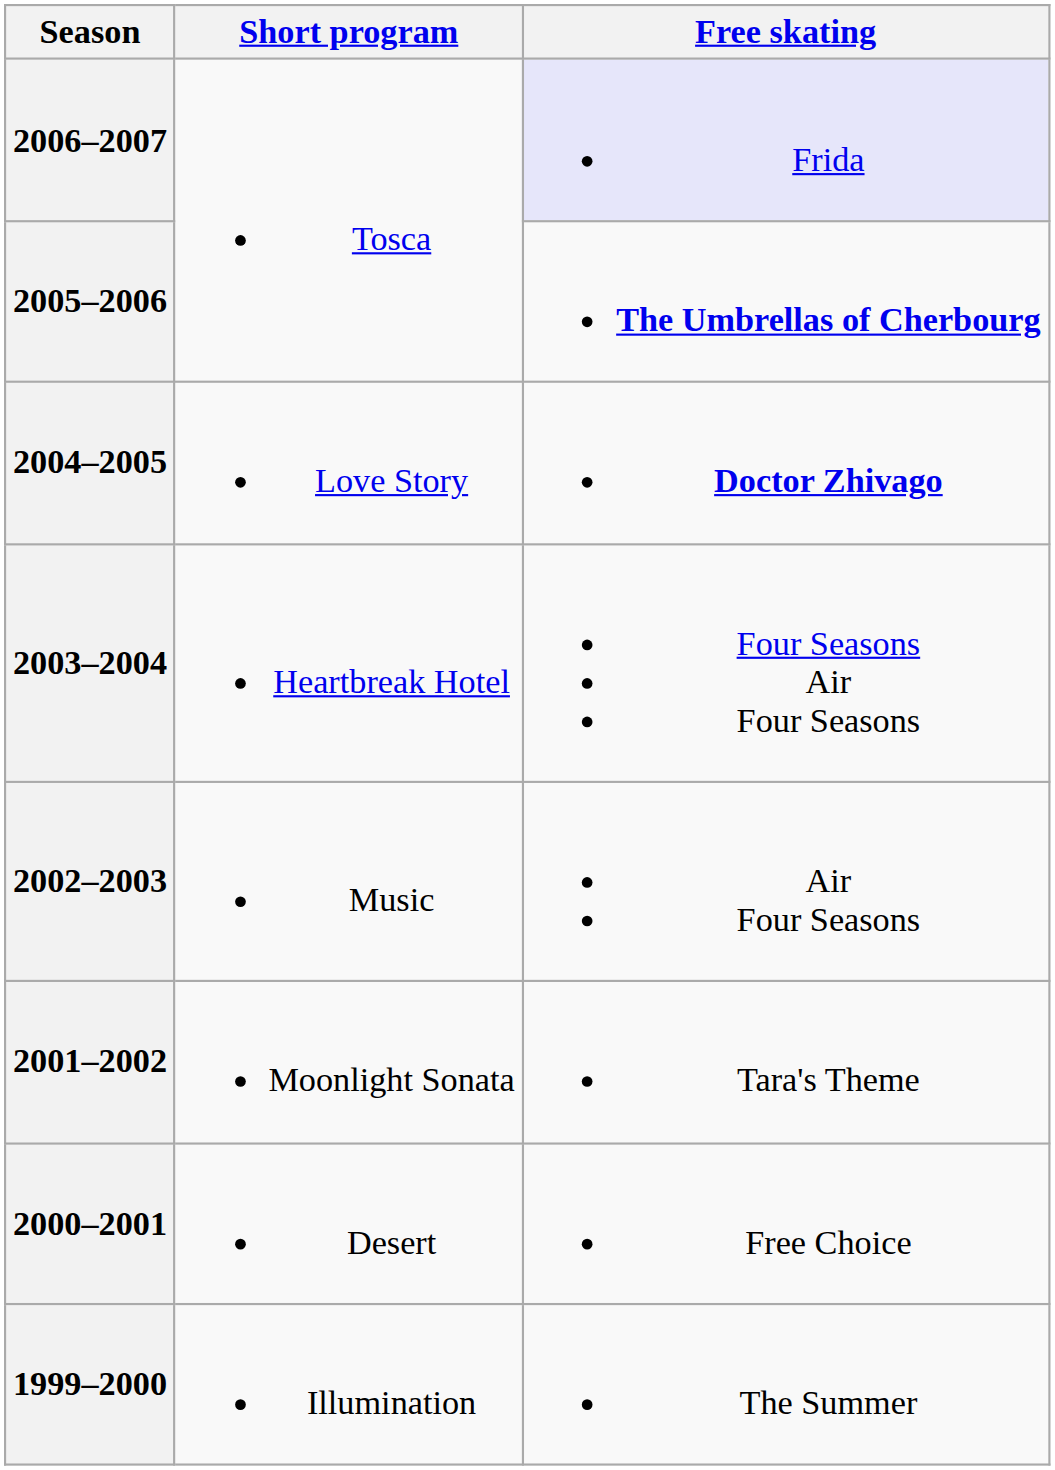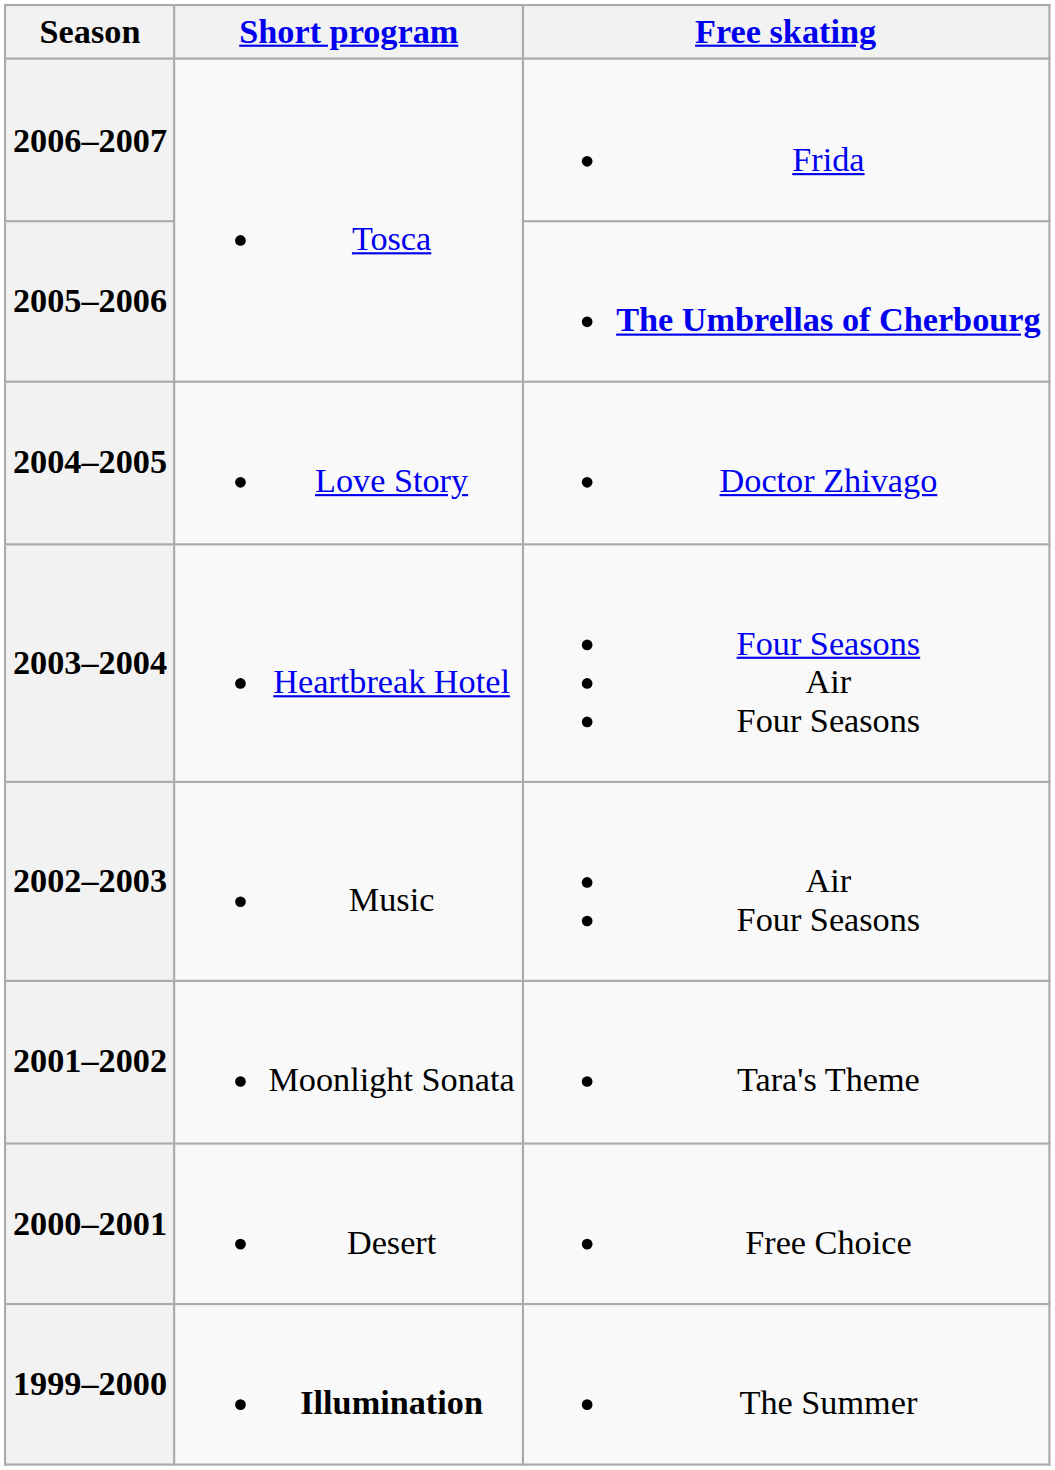(786, 159) lavender background -> (786, 159) no background
(786, 482) bold -> (786, 482) normal
(349, 1404) normal -> (349, 1404) bold
